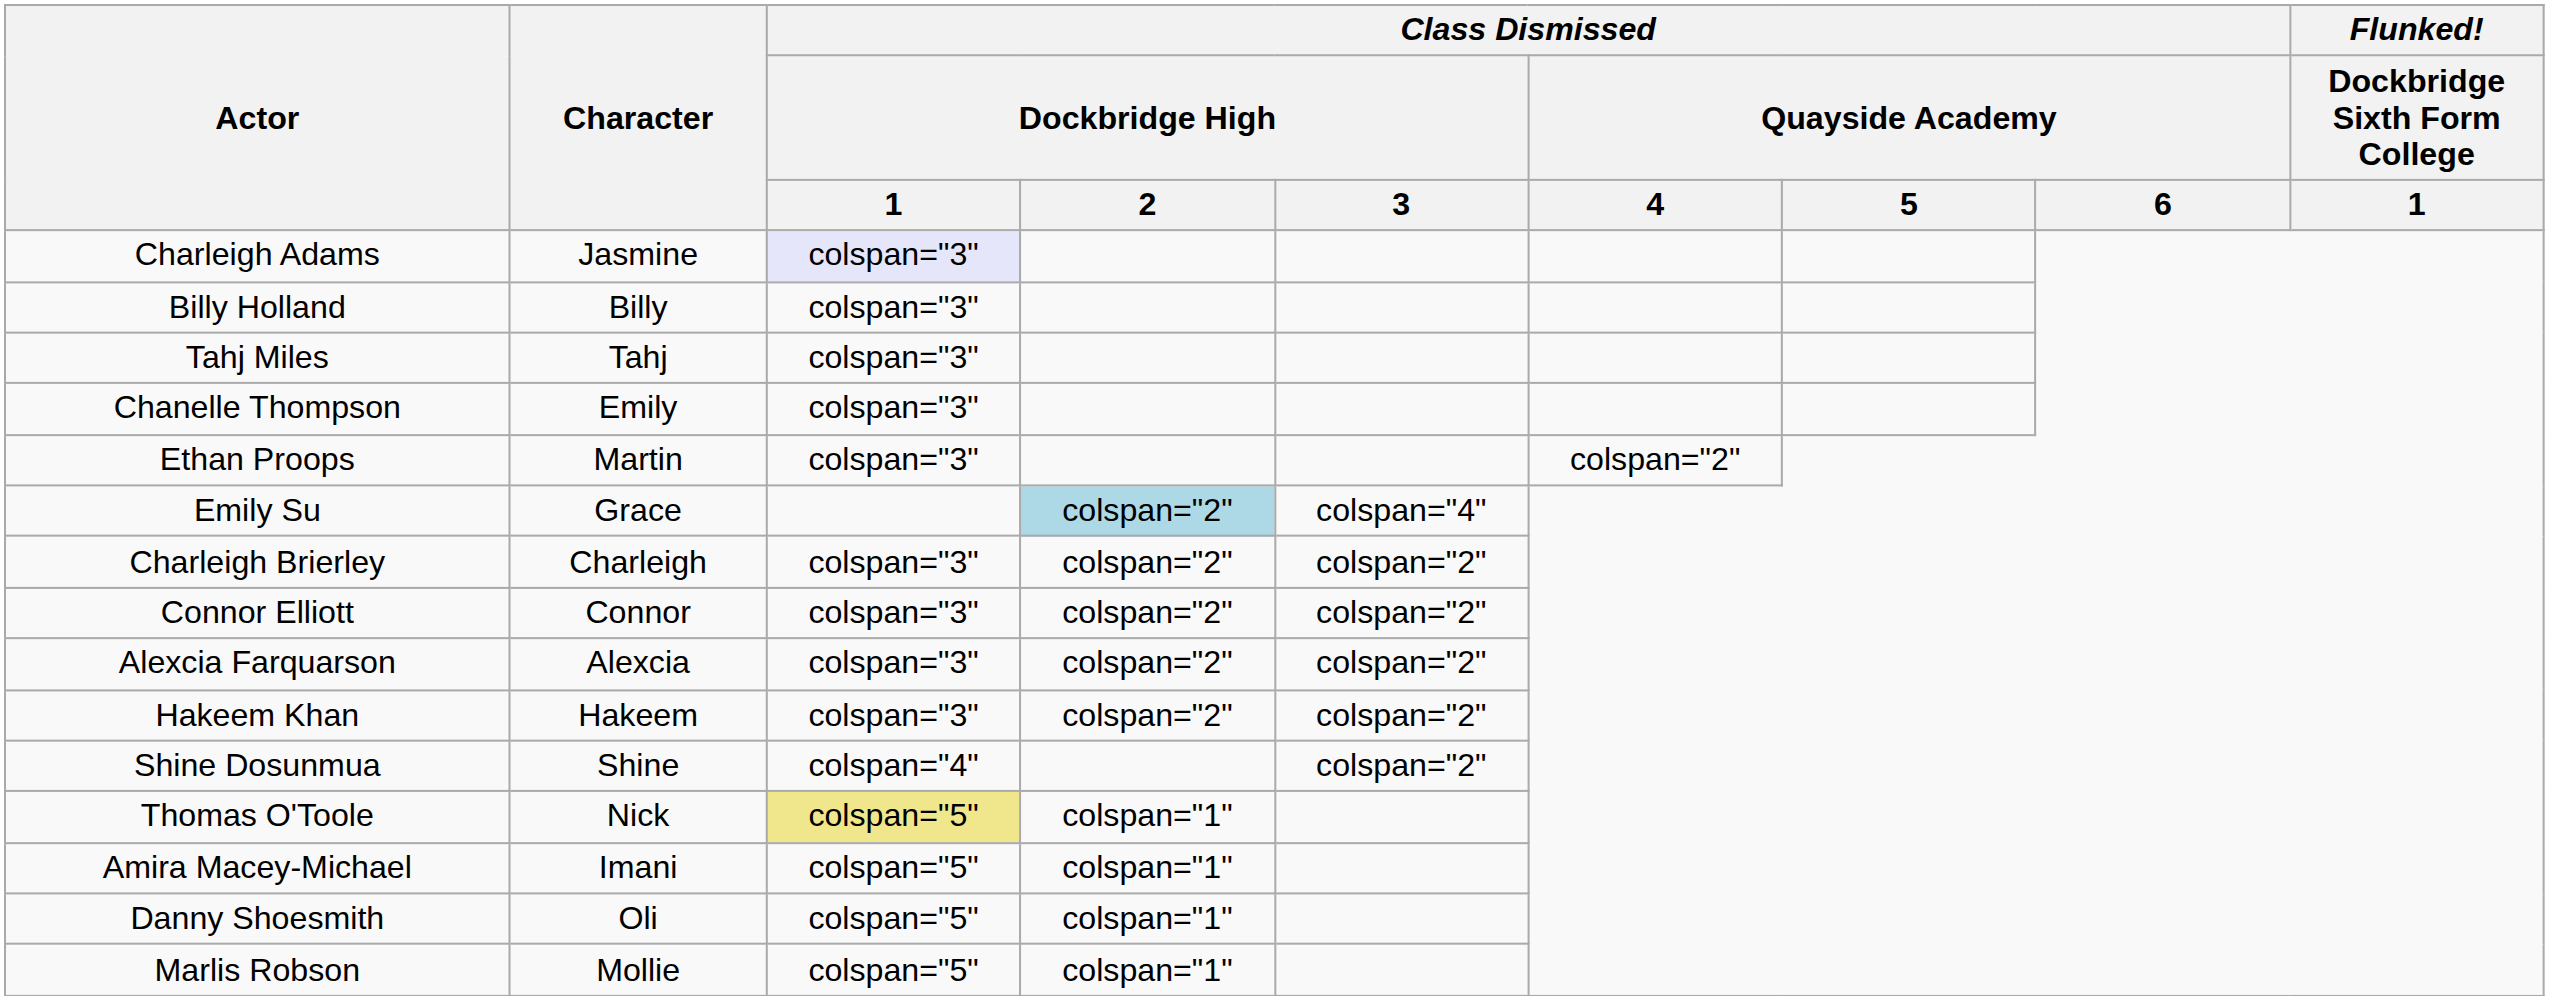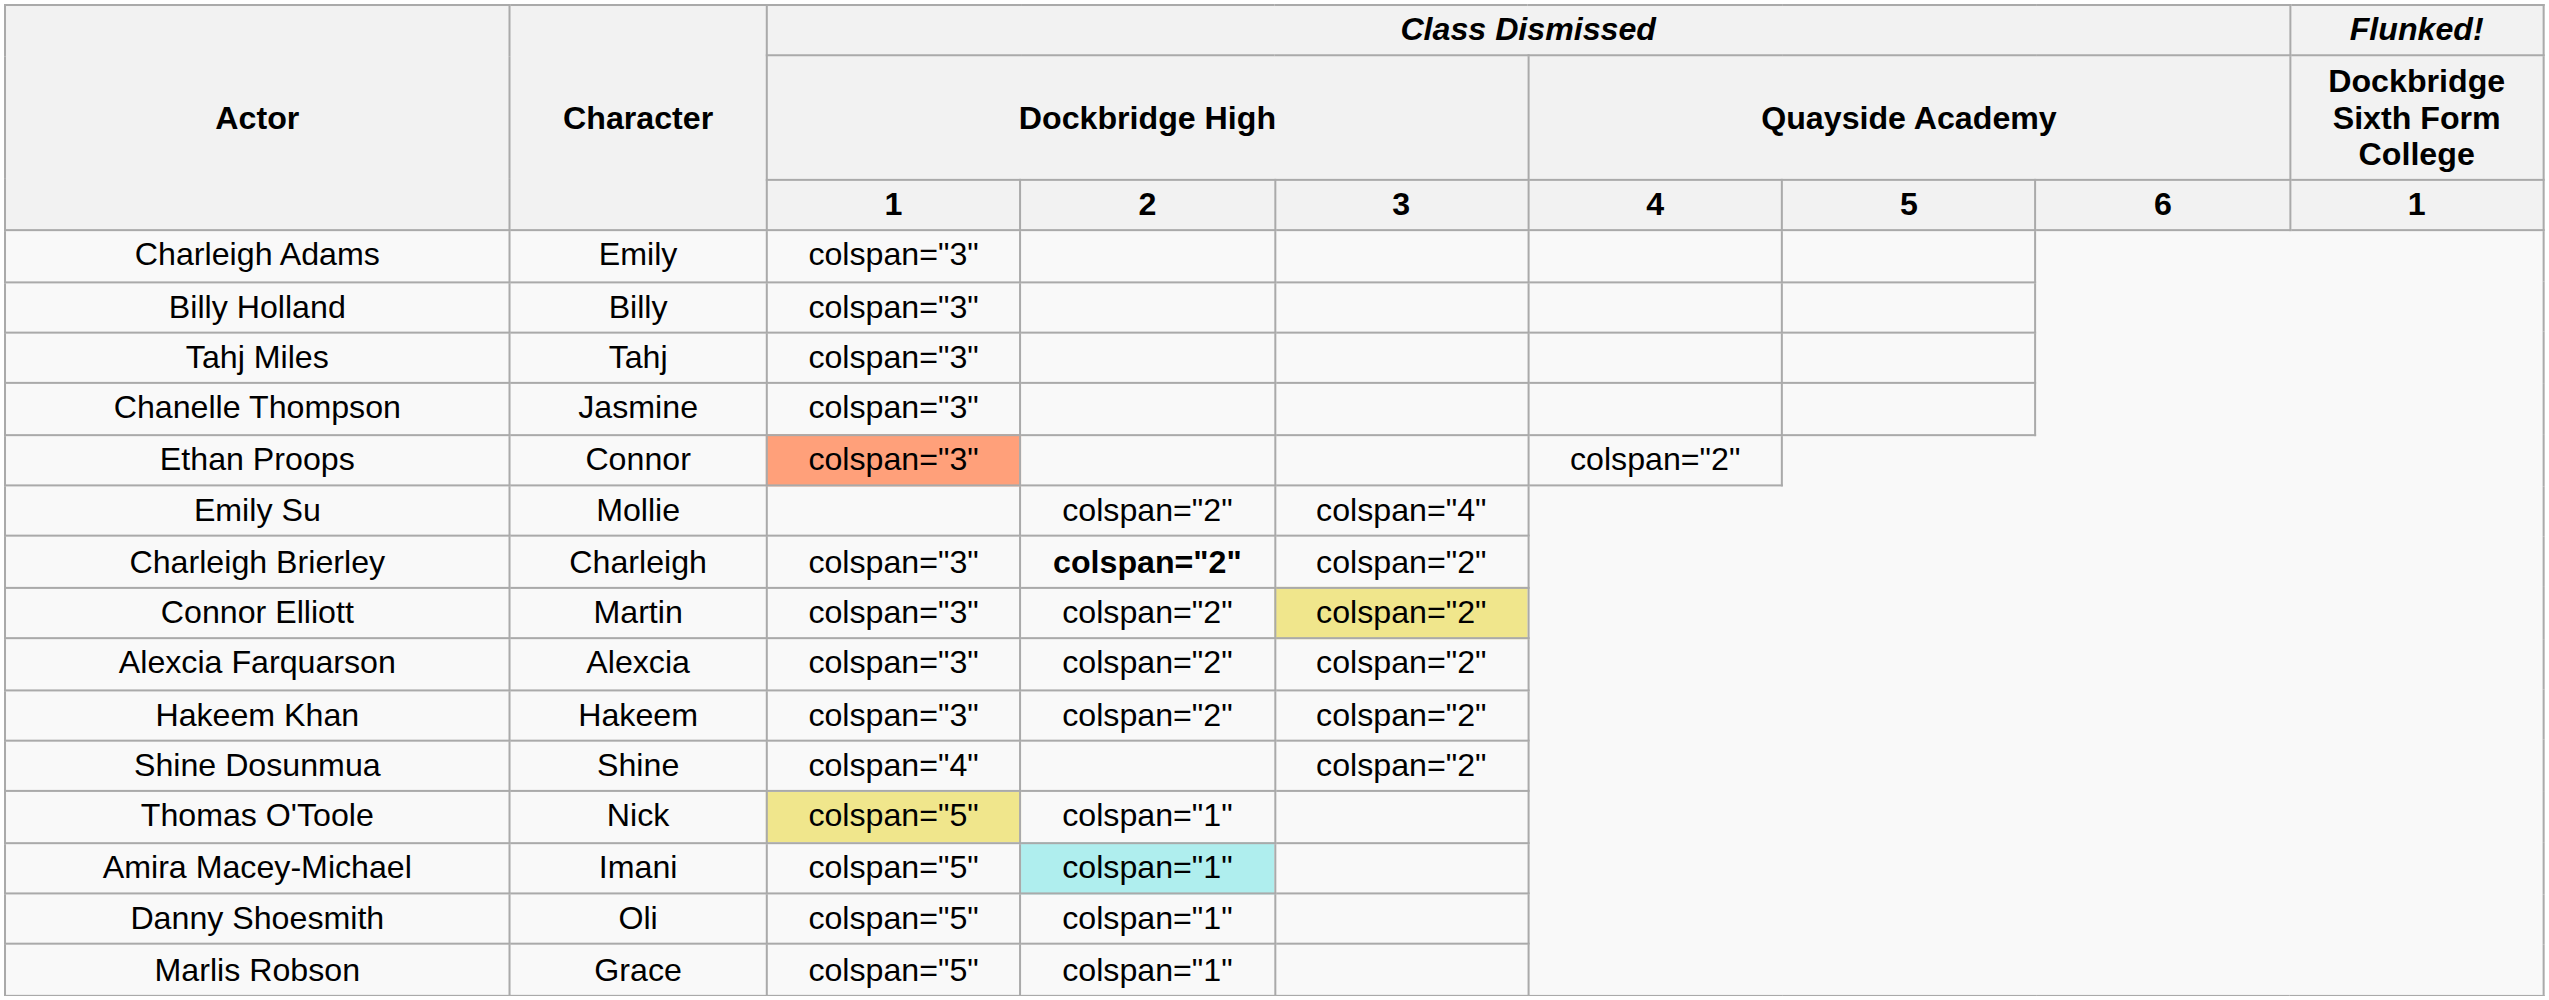(638, 255) Jasmine -> (638, 255) Emily
(894, 255) lavender background -> (894, 255) no background
(638, 408) Emily -> (638, 408) Jasmine
(638, 459) Martin -> (638, 459) Connor
(894, 459) no background -> (894, 459) lightsalmon background
(638, 510) Grace -> (638, 510) Mollie
(1147, 510) lightblue background -> (1147, 510) no background
(1147, 561) normal -> (1147, 561) bold
(638, 612) Connor -> (638, 612) Martin
(1401, 612) no background -> (1401, 612) khaki background
(1147, 867) no background -> (1147, 867) paleturquoise background
(638, 969) Mollie -> (638, 969) Grace
